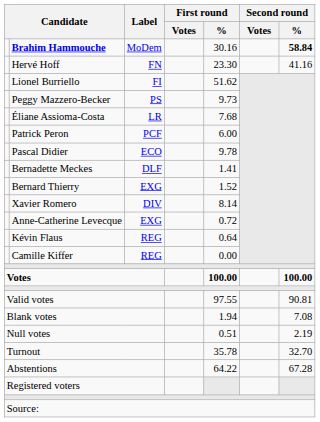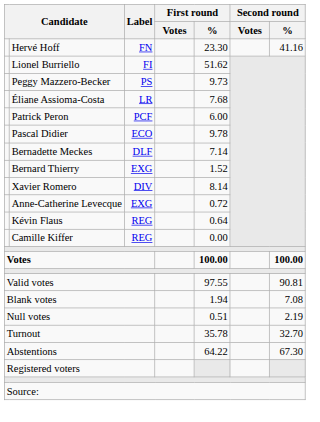- row: (59, 47)
(228, 168) 1.41 -> (219, 151) 7.14
(301, 368) 67.28 -> (291, 351) 67.30
